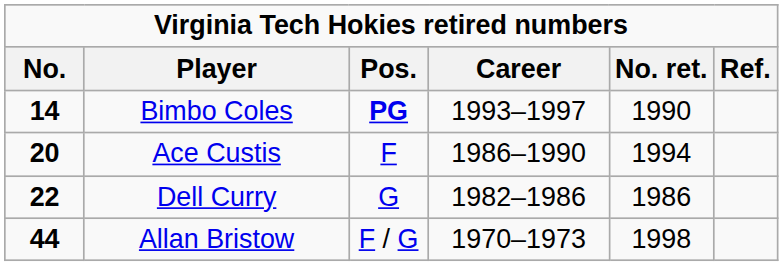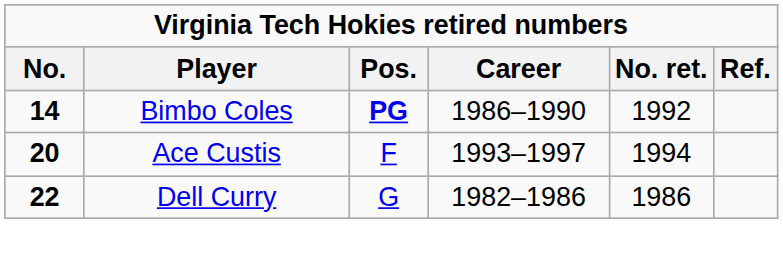(519, 111) 1993–1997 -> (519, 111) 1986–1990
(661, 111) 1990 -> (661, 111) 1992
(519, 153) 1986–1990 -> (519, 153) 1993–1997
- row: (217, 238)
